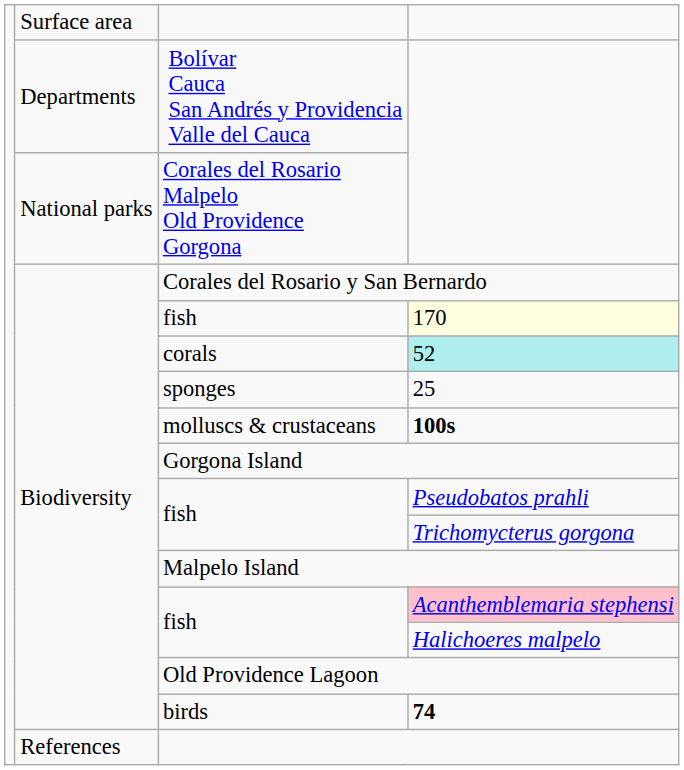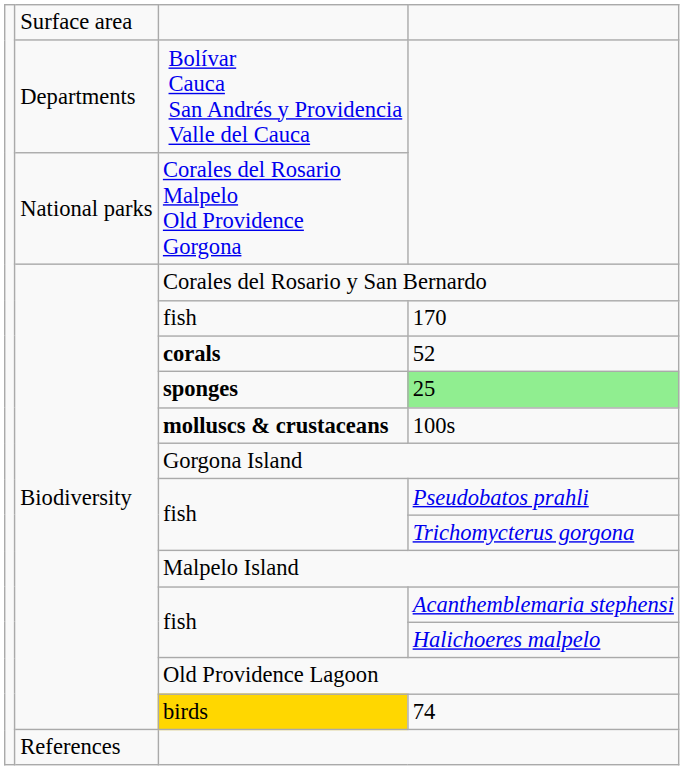(430, 317) lightyellow background -> (430, 317) no background
(190, 353) normal -> (192, 353) bold
(424, 353) paleturquoise background -> (424, 353) no background
(199, 389) normal -> (201, 389) bold
(424, 389) no background -> (424, 389) lightgreen background
(269, 425) normal -> (276, 425) bold
(434, 425) bold -> (434, 425) normal
(543, 604) pink background -> (543, 604) no background
(185, 711) no background -> (185, 711) gold background
(424, 711) bold -> (424, 711) normal
